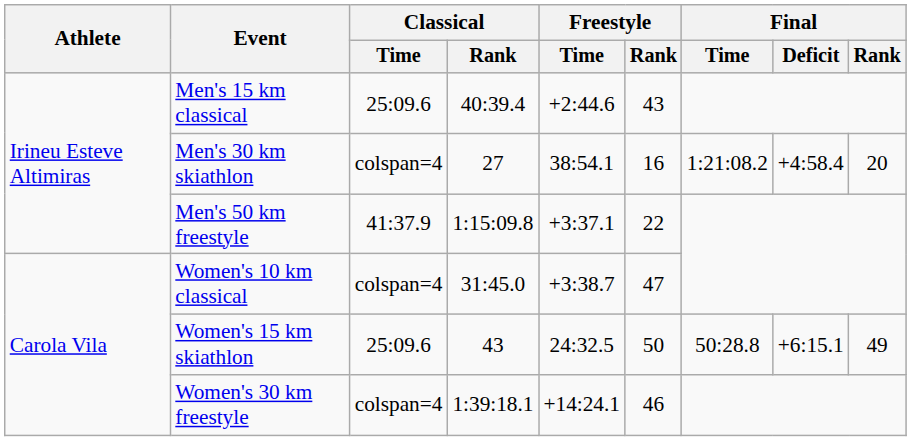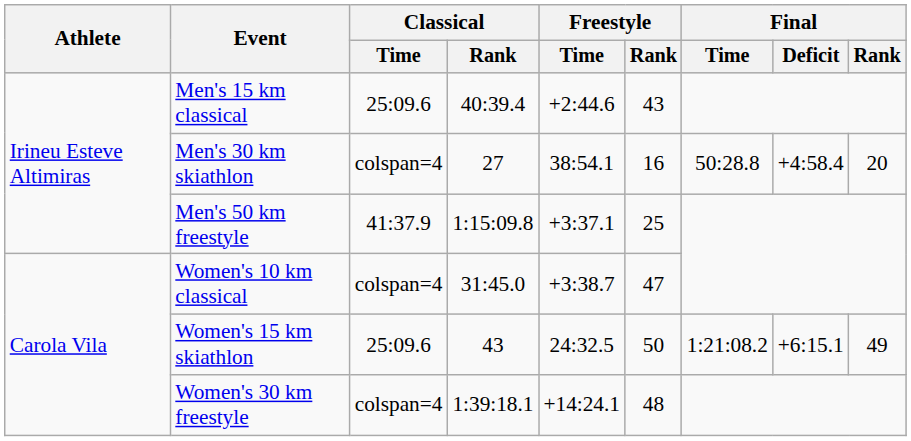(727, 163) 1:21:08.2 -> (727, 163) 50:28.8
(653, 224) 22 -> (653, 224) 25
(727, 344) 50:28.8 -> (727, 344) 1:21:08.2
(653, 404) 46 -> (653, 404) 48
